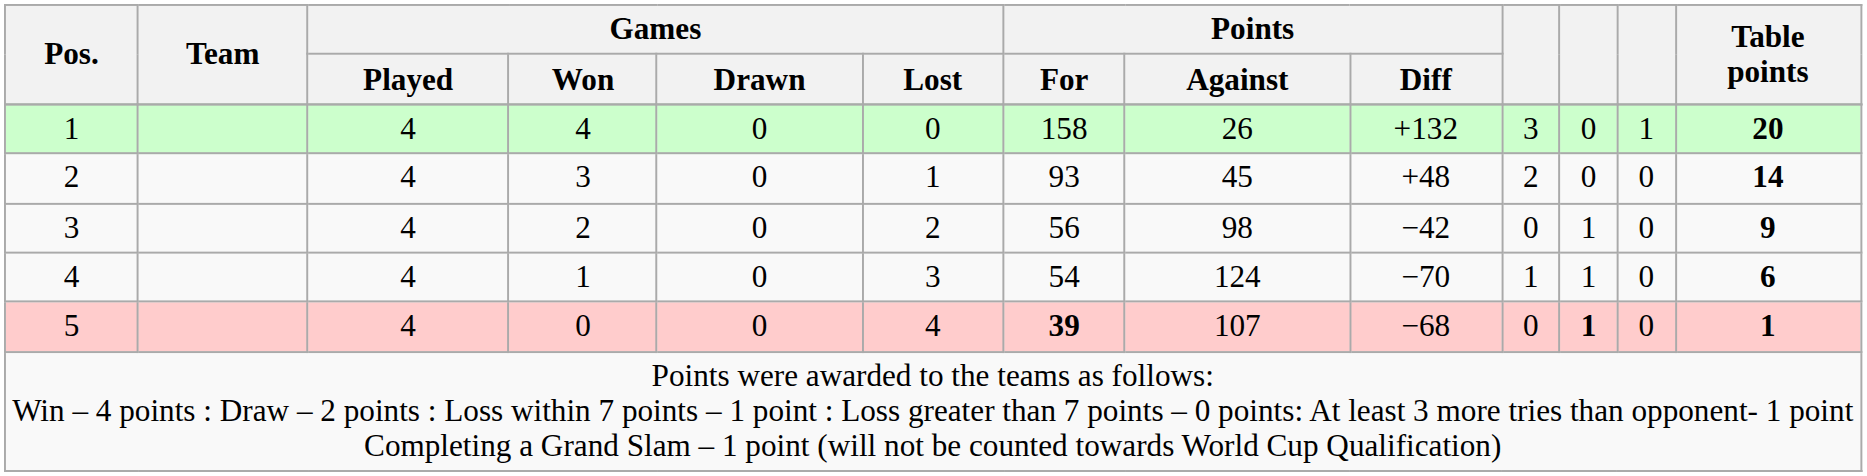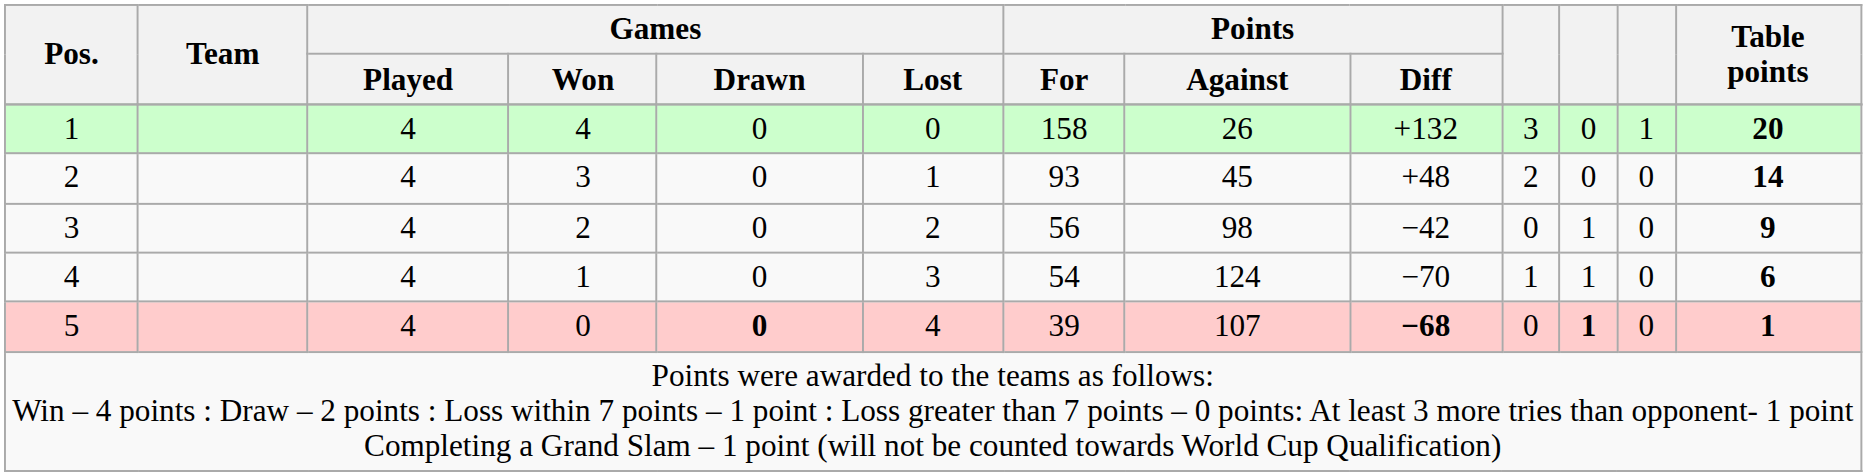(760, 326) normal -> (760, 326) bold
(1064, 326) bold -> (1064, 326) normal
(1426, 326) normal -> (1426, 326) bold
